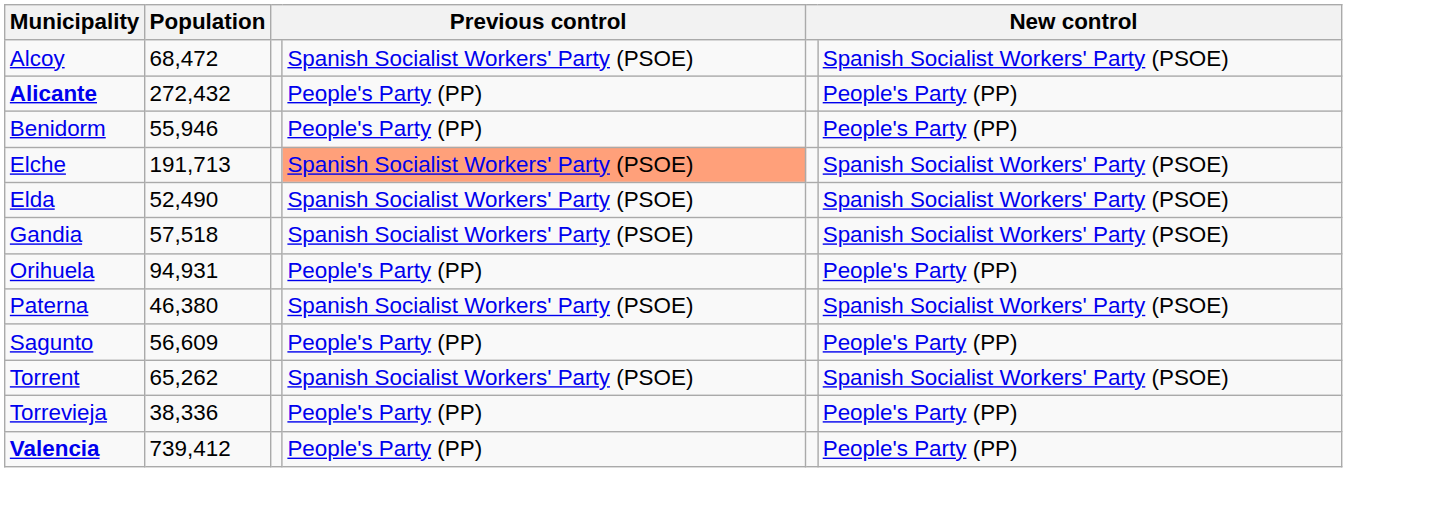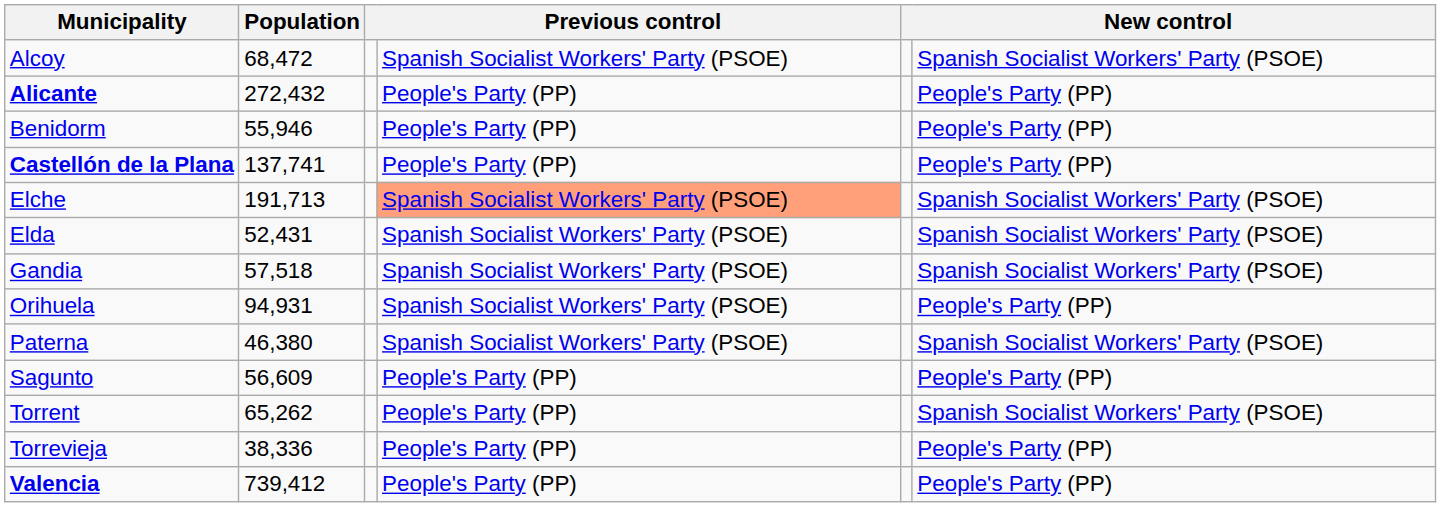+ row: (122, 164)
(184, 199) 52,490 -> (279, 235) 52,431
(385, 270) People's Party (PP) -> (585, 306) Spanish Socialist Workers' Party (PSOE)
(490, 377) Spanish Socialist Workers' Party (PSOE) -> (479, 413) People's Party (PP)
